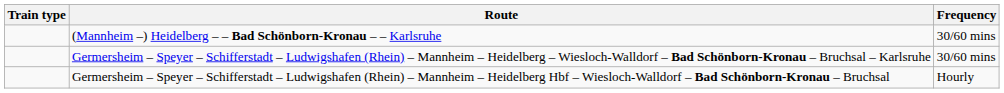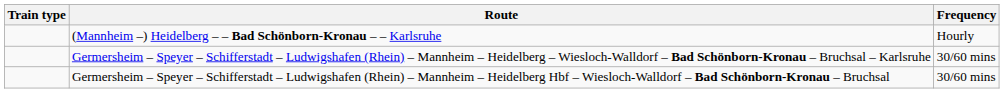(966, 35) 30/60 mins -> (955, 35) Hourly
(955, 77) Hourly -> (966, 77) 30/60 mins
